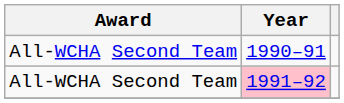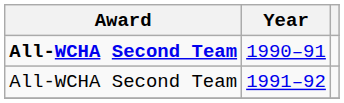(123, 51) normal -> (123, 51) bold
(286, 82) pink background -> (286, 82) no background
